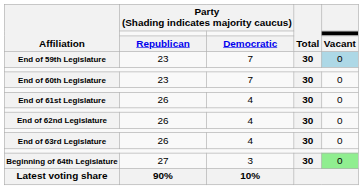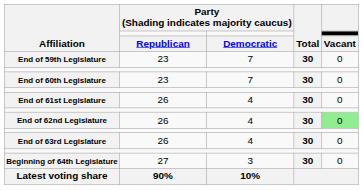(340, 59) lightblue background -> (340, 59) no background
(340, 120) no background -> (340, 120) lightgreen background
(340, 161) lightgreen background -> (340, 161) no background
